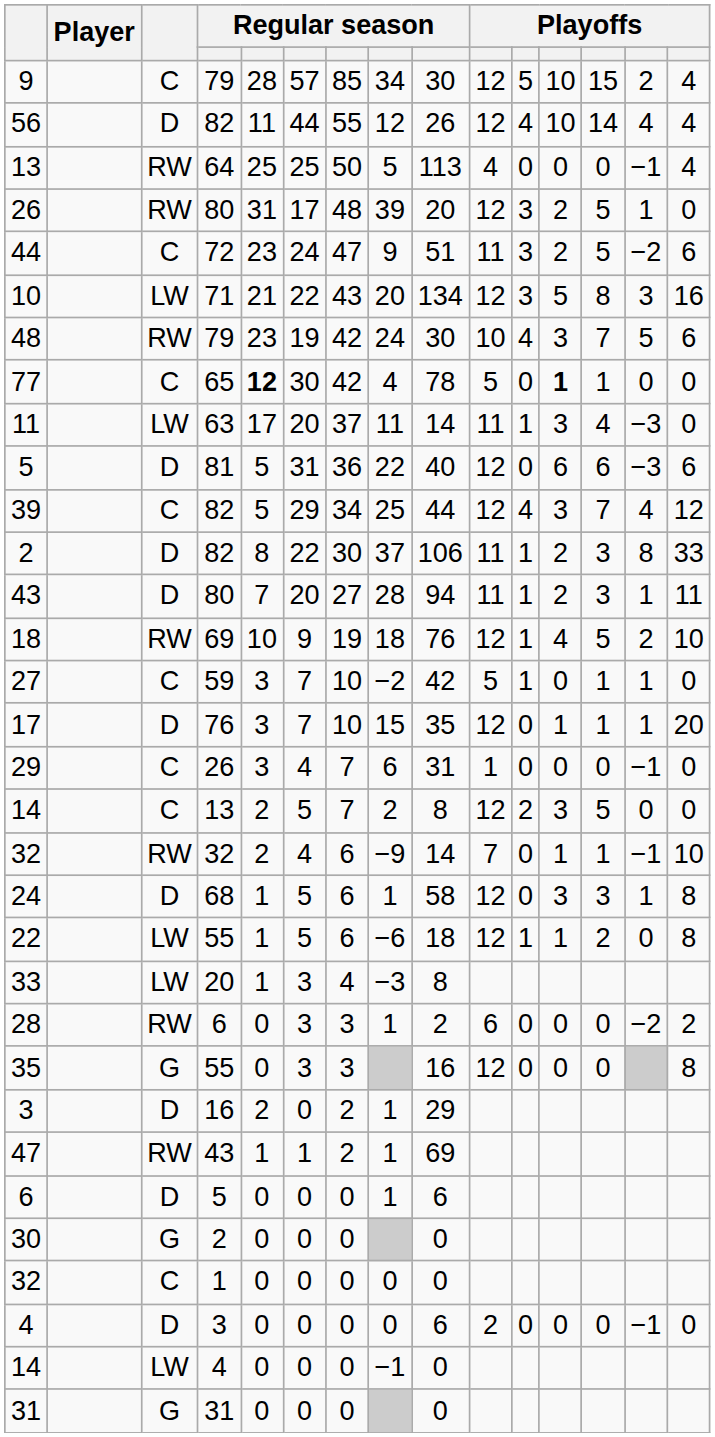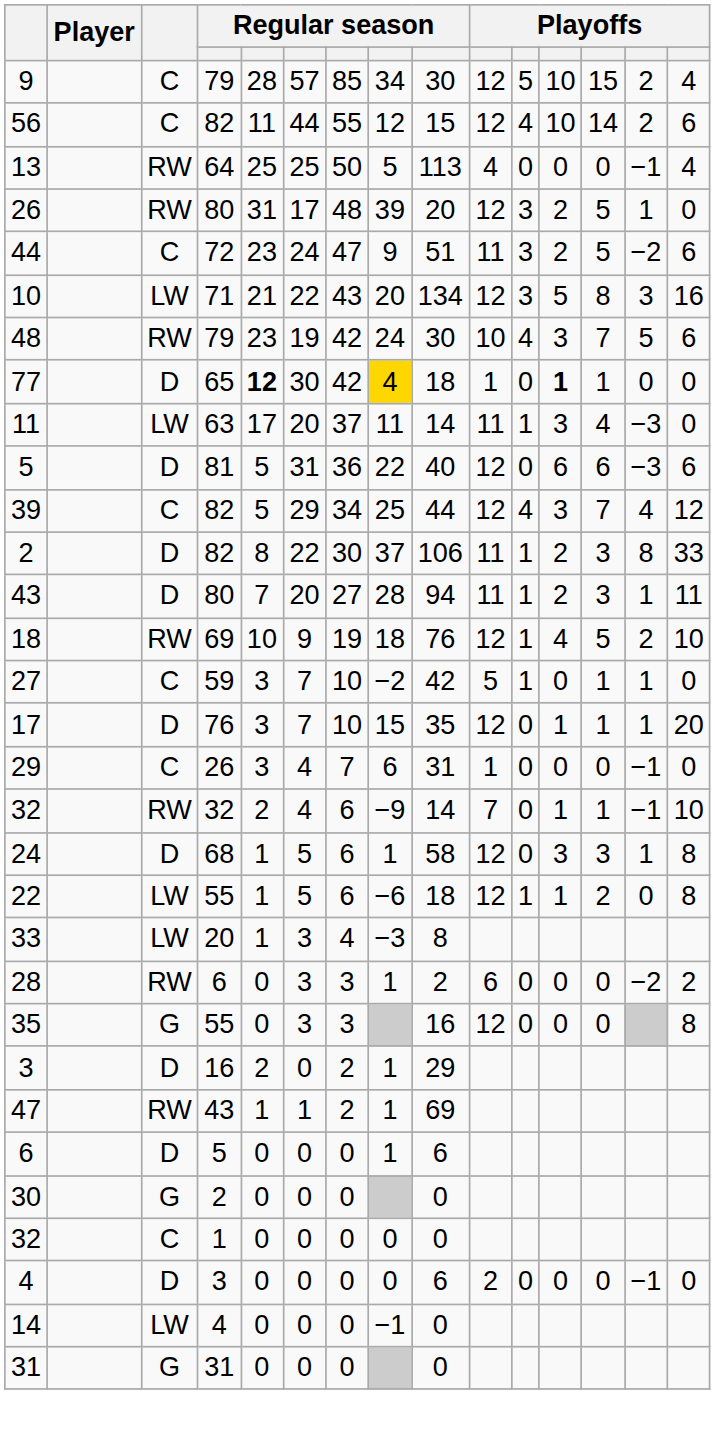(170, 124) D -> (170, 124) C
(440, 124) 26 -> (440, 124) 15
(646, 124) 4 -> (646, 124) 2
(689, 124) 4 -> (689, 124) 6
(170, 381) C -> (170, 381) D
(390, 381) no background -> (390, 381) gold background
(440, 381) 78 -> (440, 381) 18
(490, 381) 5 -> (490, 381) 1
- row: (26, 810)
